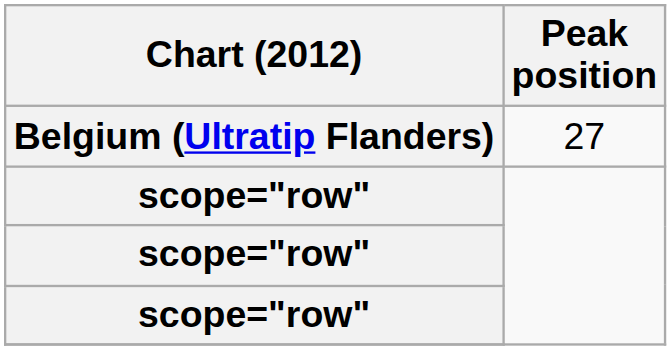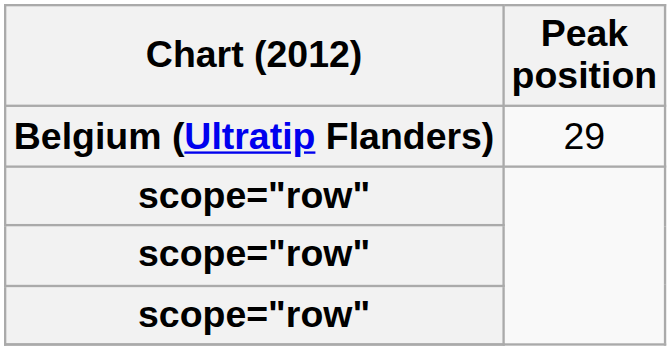(584, 135) 27 -> (584, 135) 29
